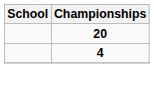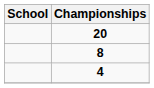+ row: (100, 53)
